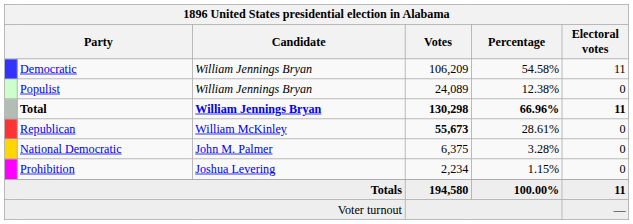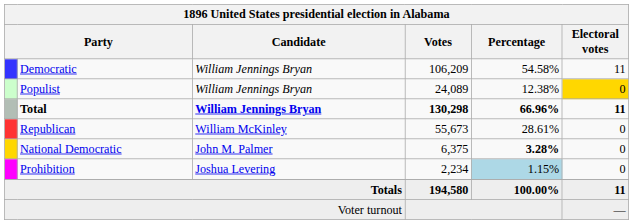(623, 89) no background -> (623, 89) gold background
(452, 129) bold -> (452, 129) normal
(544, 149) normal -> (542, 149) bold
(544, 169) no background -> (544, 169) lightblue background
